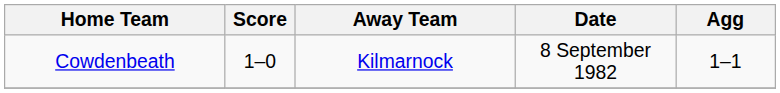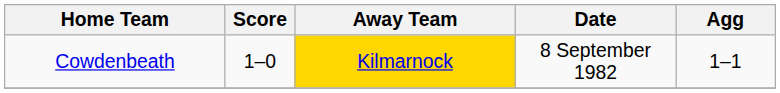(405, 61) no background -> (405, 61) gold background
